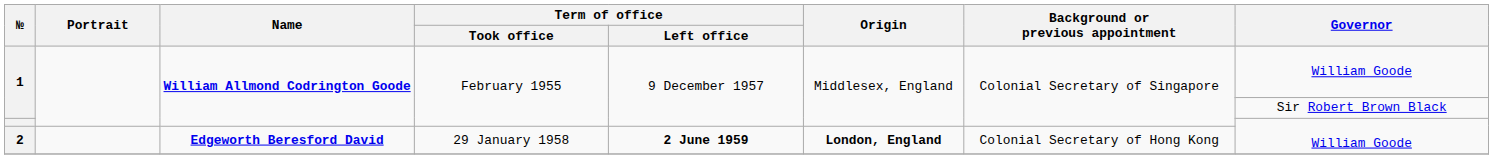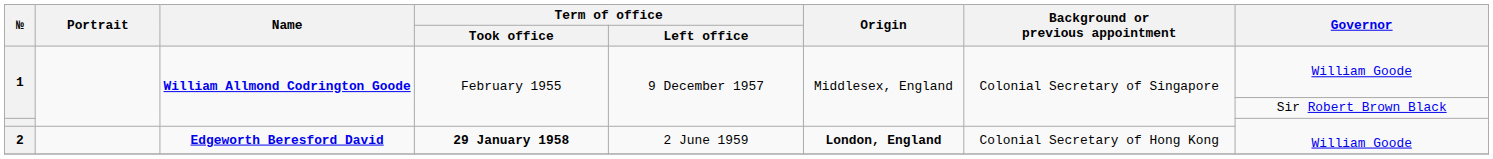(511, 140) normal -> (511, 140) bold
(706, 140) bold -> (706, 140) normal
